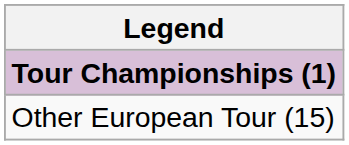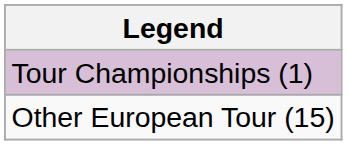(174, 73) bold -> (162, 73) normal
